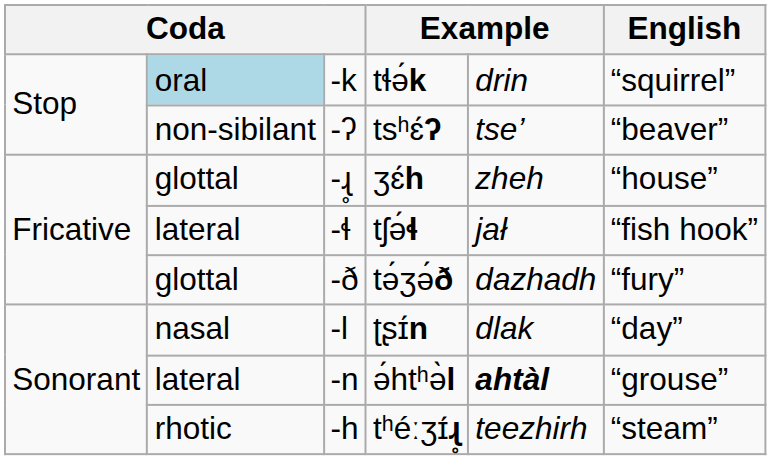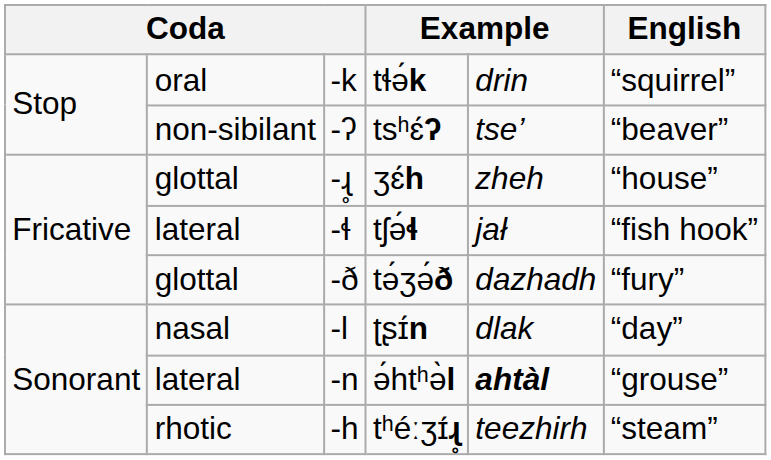(181, 79) lightblue background -> (181, 79) no background
